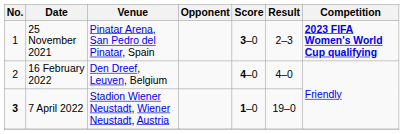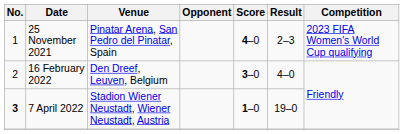(249, 40) 3–0 -> (251, 40) 4–0
(344, 40) bold -> (343, 40) normal
(249, 74) 4–0 -> (251, 74) 3–0
